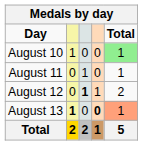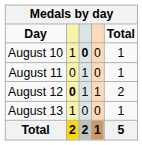(85, 53) normal -> (85, 53) bold
(121, 53) lightgreen background -> (121, 53) no background
(72, 92) normal -> (72, 92) bold
(85, 92) bold -> (85, 92) normal
(72, 111) bold -> (72, 111) normal
(97, 111) bold -> (97, 111) normal
(121, 111) lightsalmon background -> (121, 111) no background
